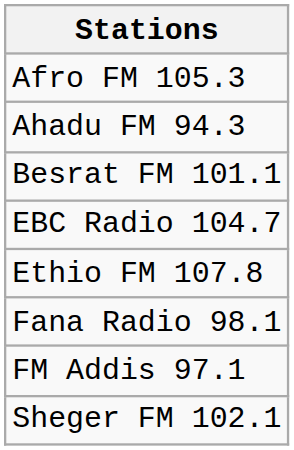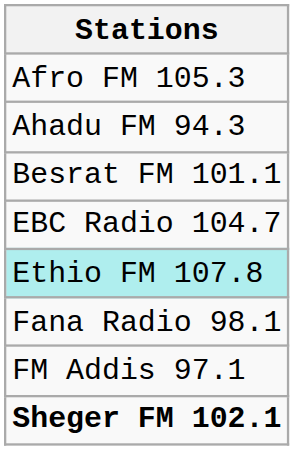(138, 273) no background -> (138, 273) paleturquoise background
(147, 419) normal -> (147, 419) bold
